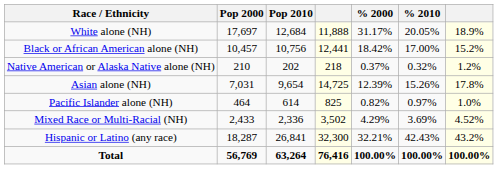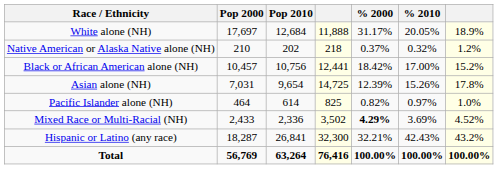rows swapped: (111, 48) <-> (111, 66)
(375, 119) normal -> (375, 119) bold
